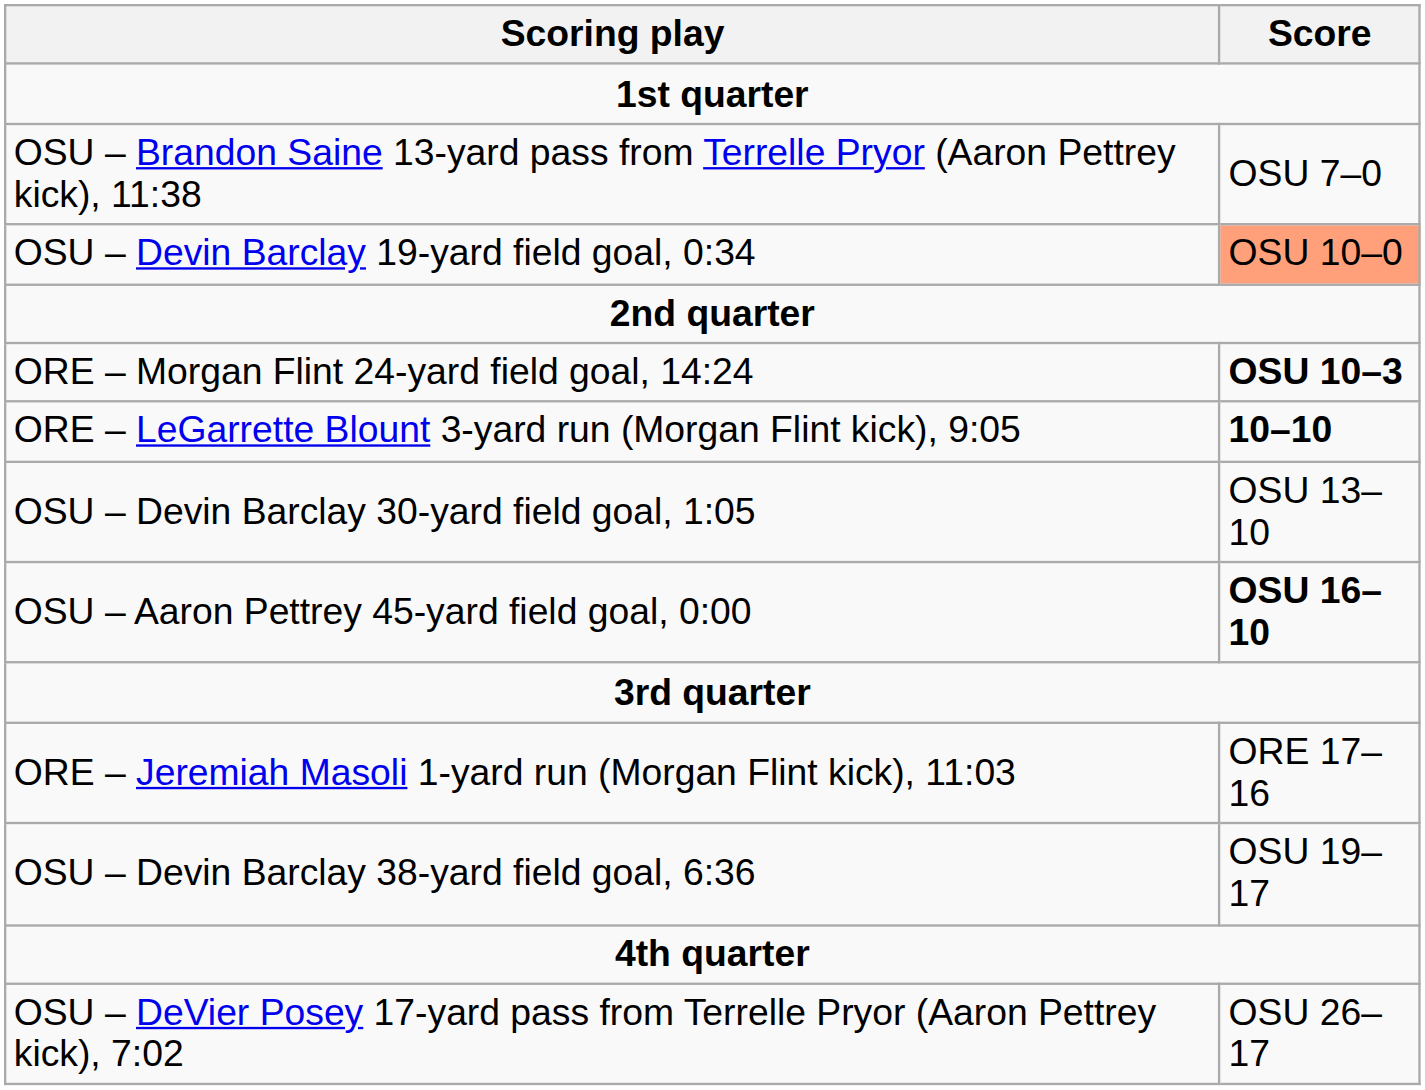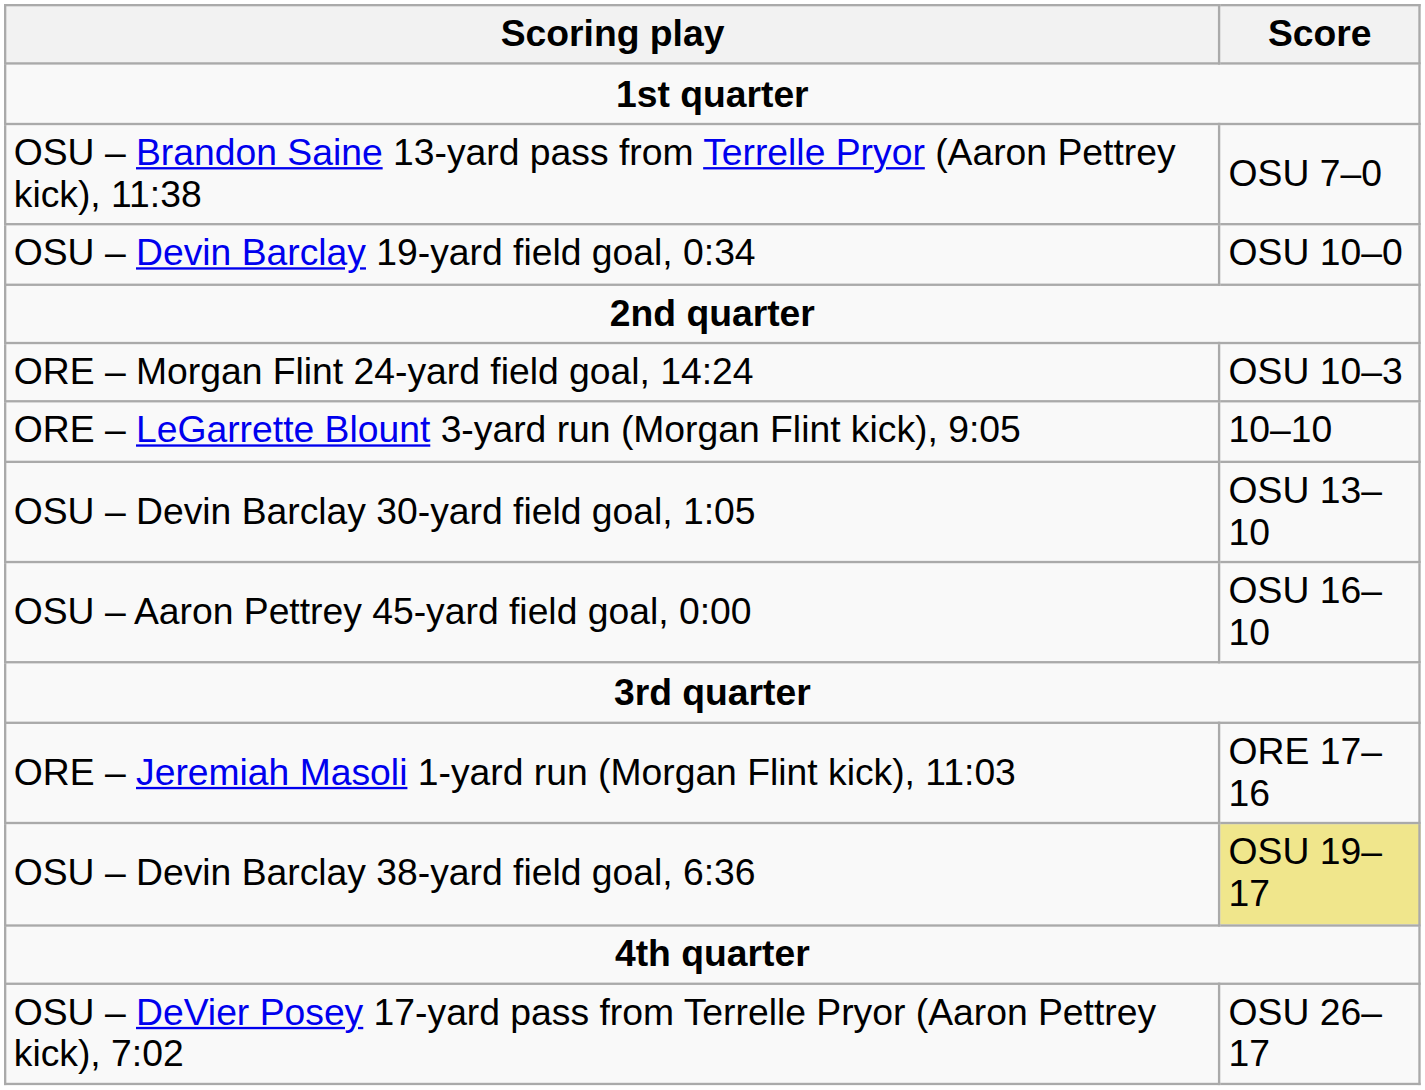(1316, 253) lightsalmon background -> (1316, 253) no background
(1316, 371) bold -> (1316, 371) normal
(1280, 430) bold -> (1280, 430) normal
(1305, 611) bold -> (1305, 611) normal
(1305, 873) no background -> (1305, 873) khaki background
